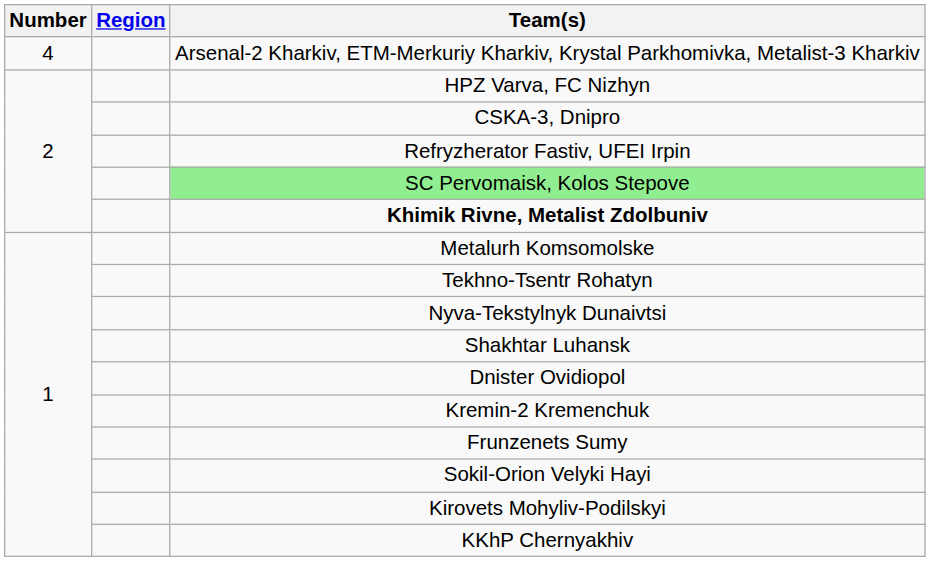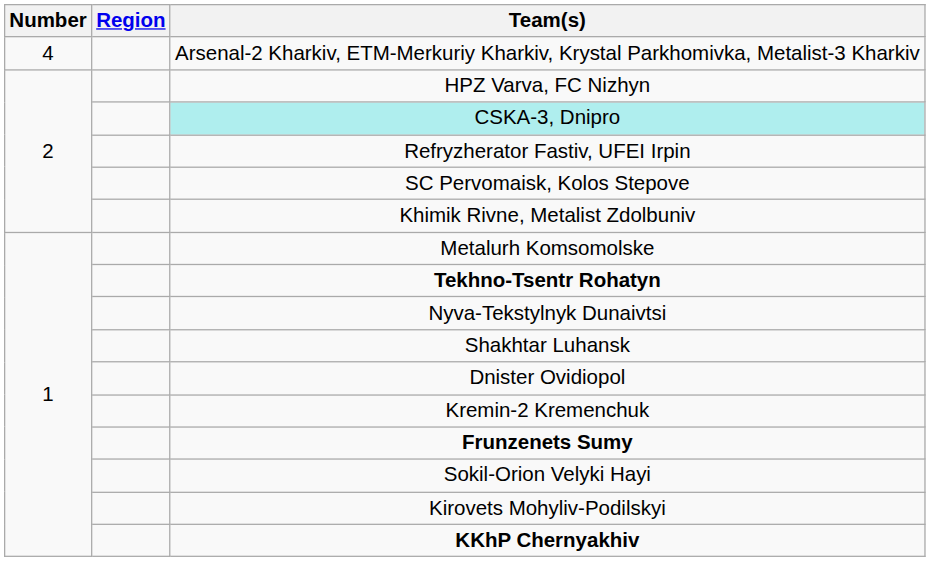(547, 118) no background -> (547, 118) paleturquoise background
(547, 183) lightgreen background -> (547, 183) no background
(547, 215) bold -> (547, 215) normal
(547, 280) normal -> (547, 280) bold
(547, 442) normal -> (547, 442) bold
(547, 540) normal -> (547, 540) bold
